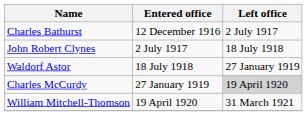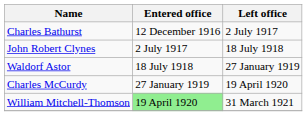(257, 84) lightgrey background -> (257, 84) no background
(166, 102) no background -> (166, 102) lightgreen background
